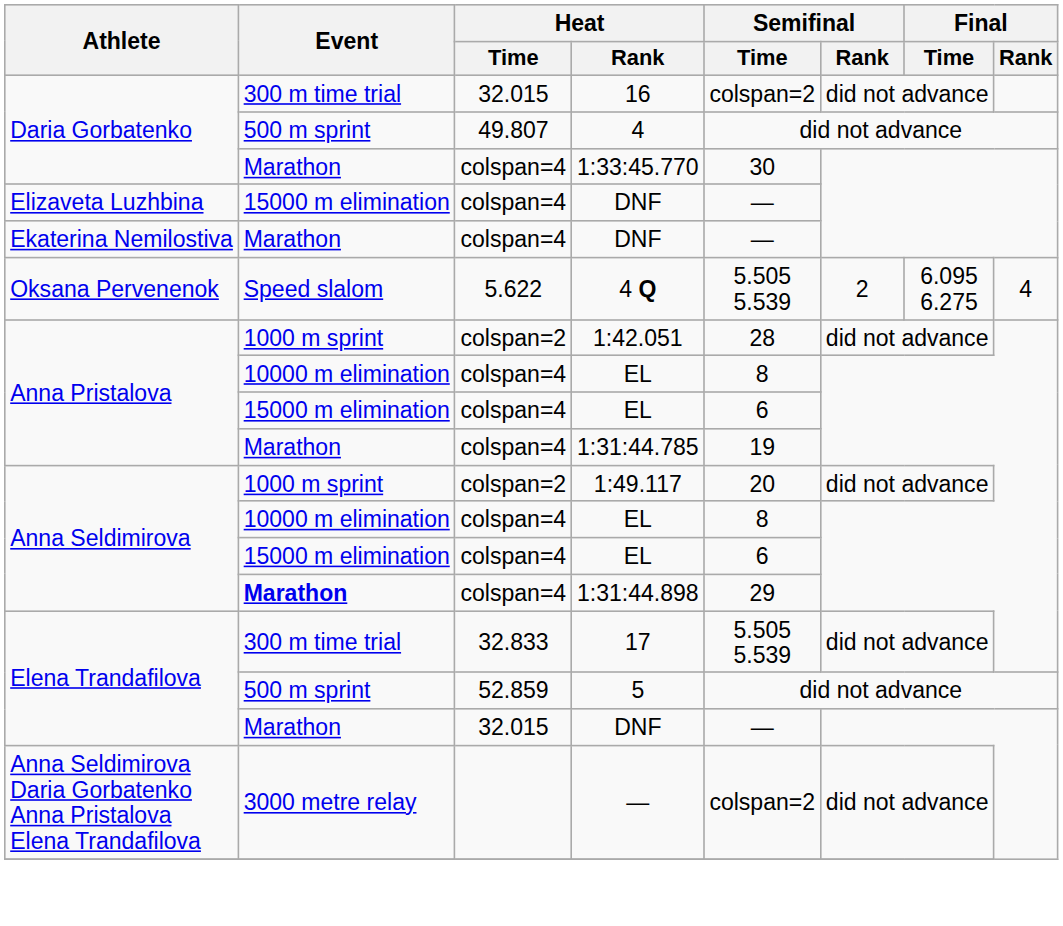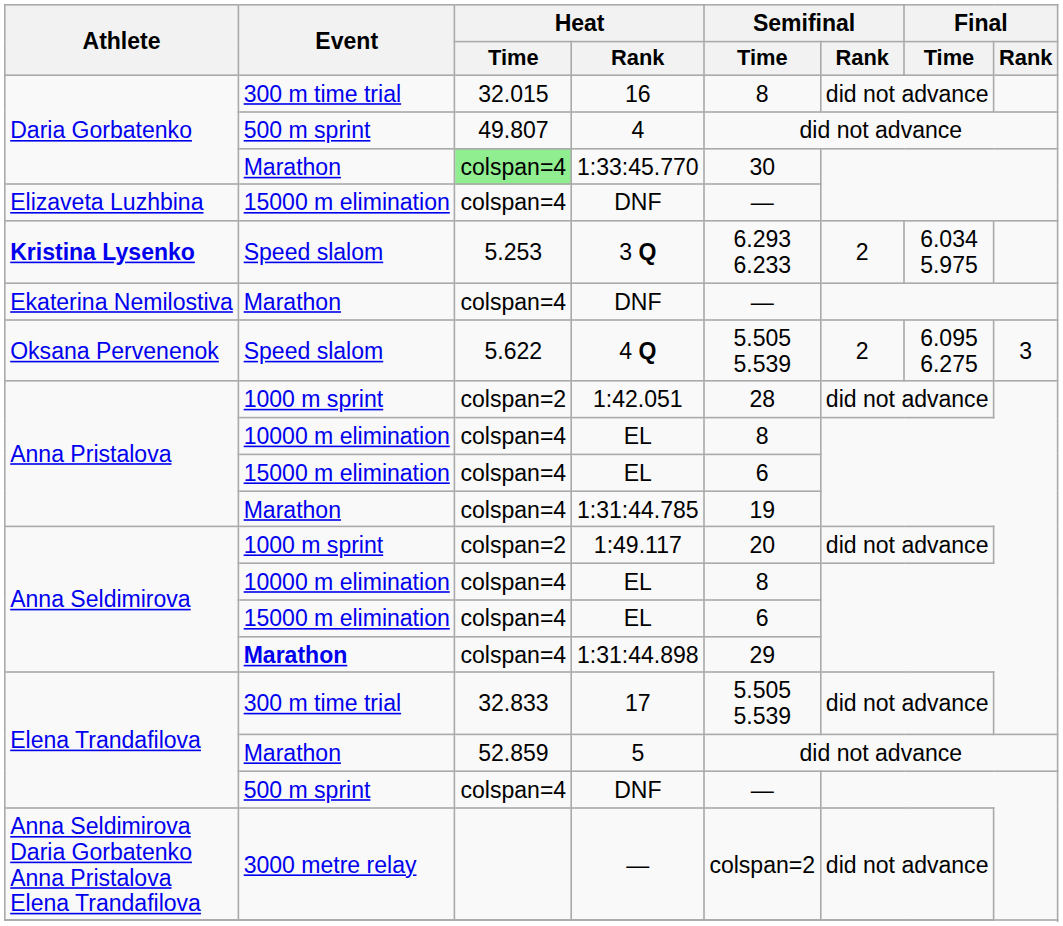(762, 94) colspan=2 -> (762, 94) 8
(513, 167) no background -> (513, 167) lightgreen background
+ row: (103, 253)
(1026, 289) 4 -> (1026, 351) 3
(307, 691) 500 m sprint -> (292, 753) Marathon
(292, 728) Marathon -> (307, 790) 500 m sprint
(513, 728) 32.015 -> (513, 790) colspan=4
